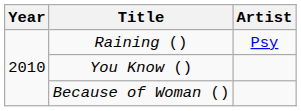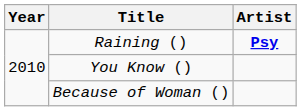(264, 42) normal -> (264, 42) bold
